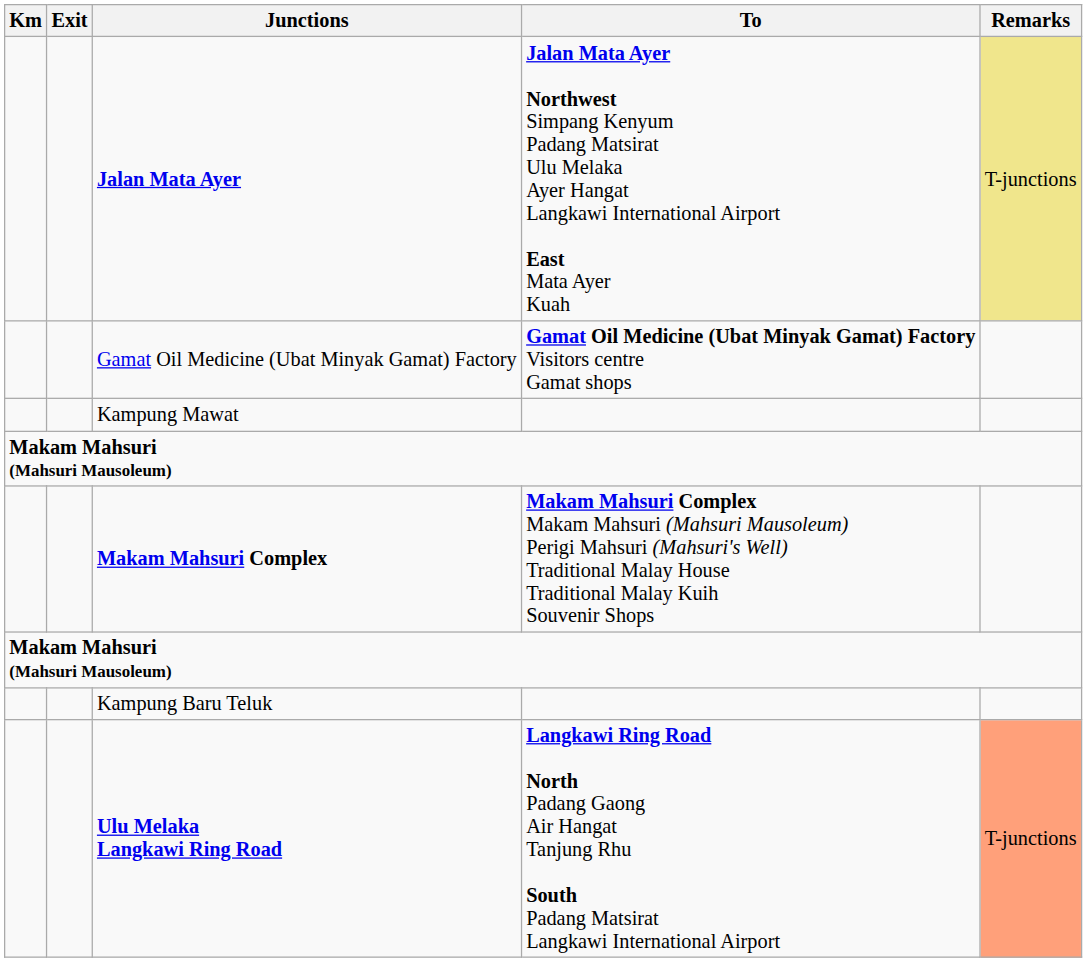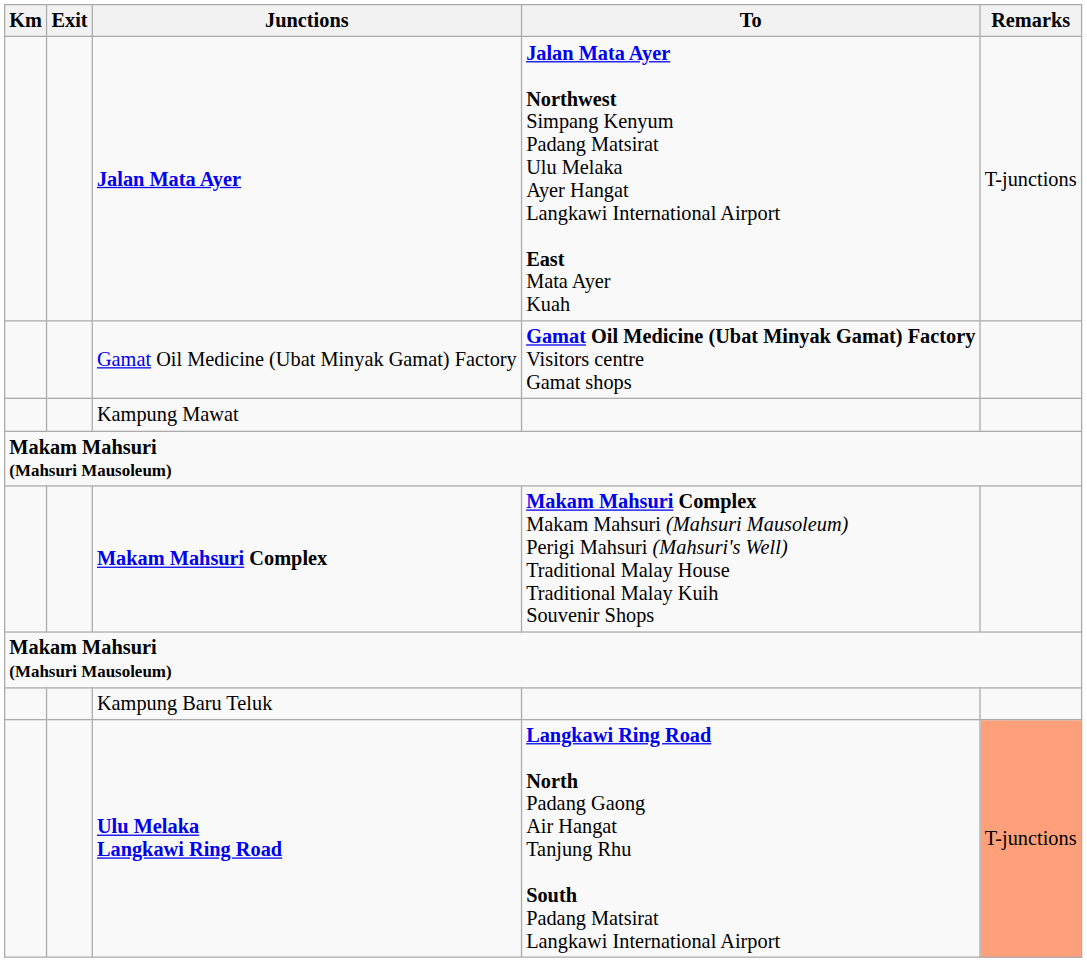(1031, 178) khaki background -> (1031, 178) no background
